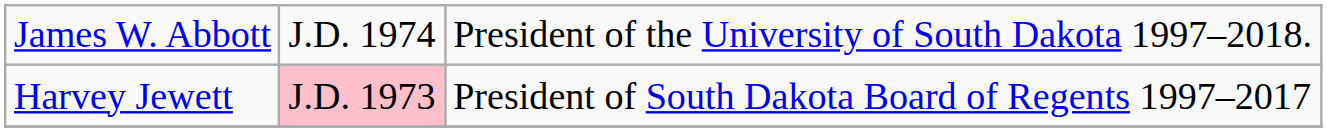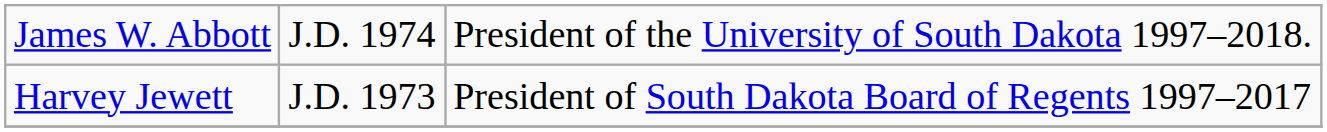(362, 95) pink background -> (362, 95) no background
